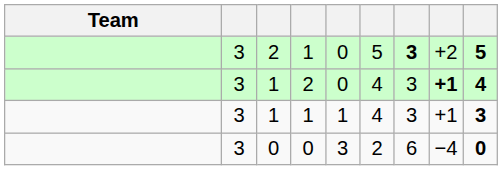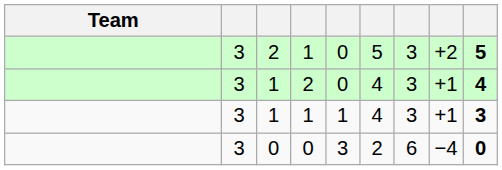(412, 52) bold -> (412, 52) normal
(446, 84) bold -> (446, 84) normal
